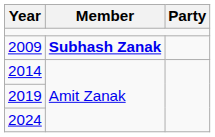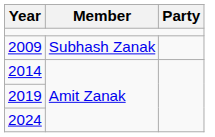(105, 47) bold -> (102, 47) normal
